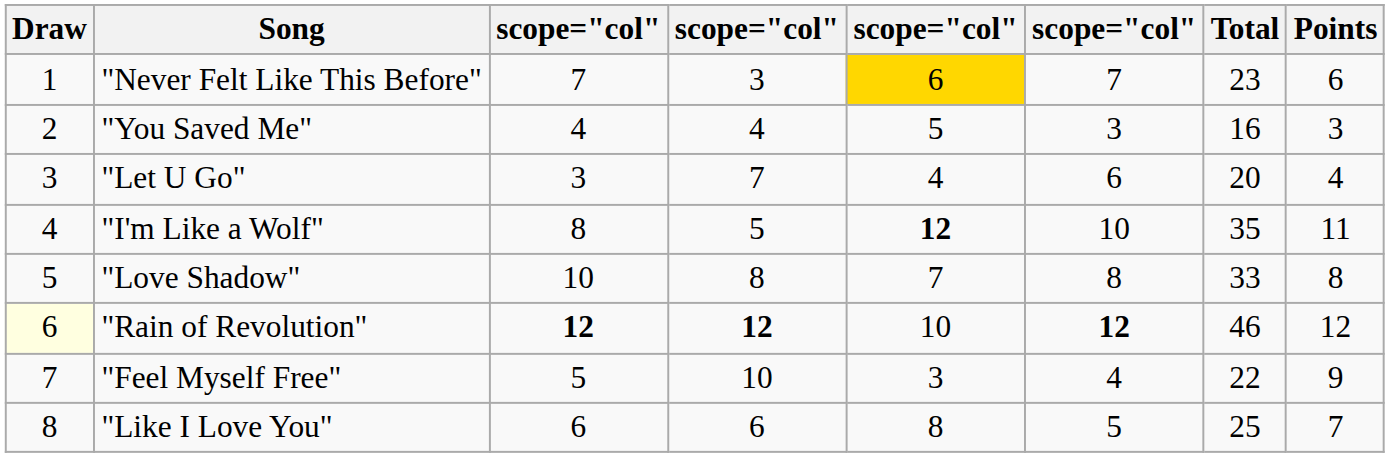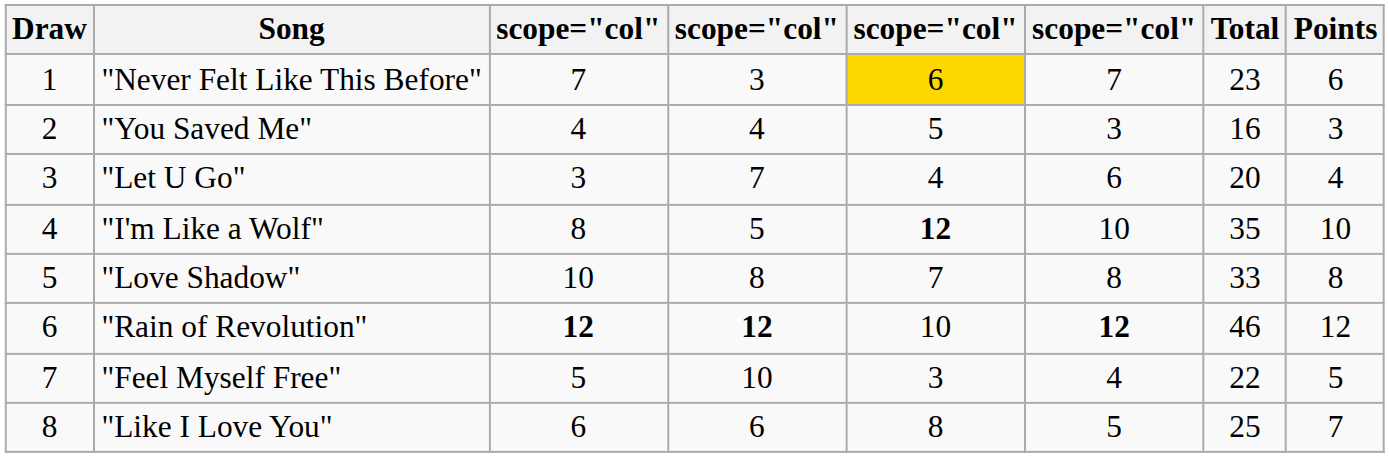(1336, 228) 11 -> (1336, 228) 10
(49, 327) lightyellow background -> (49, 327) no background
(1336, 377) 9 -> (1336, 377) 5
